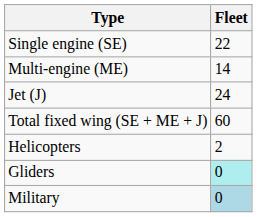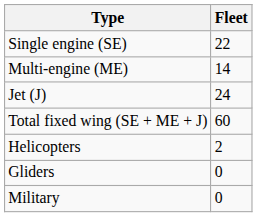(219, 173) paleturquoise background -> (219, 173) no background
(219, 199) lightblue background -> (219, 199) no background
